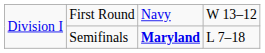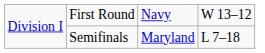(171, 37) bold -> (168, 37) normal
